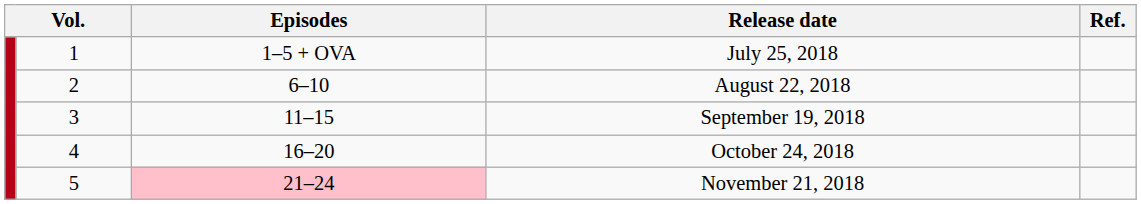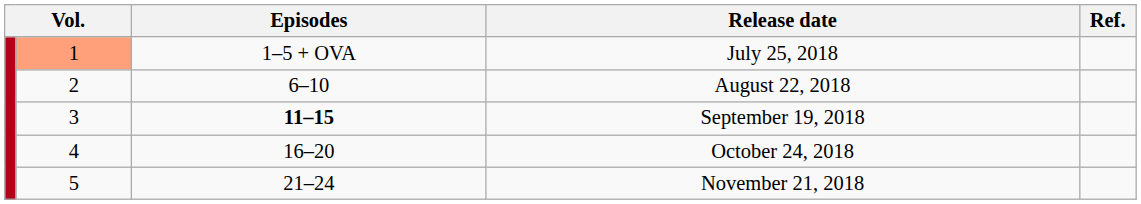(74, 53) no background -> (74, 53) lightsalmon background
(309, 118) normal -> (309, 118) bold
(309, 183) pink background -> (309, 183) no background
